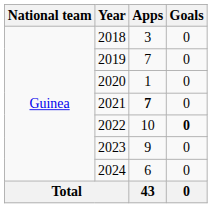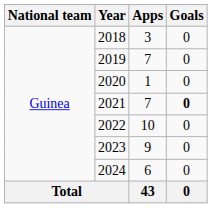(148, 103) bold -> (148, 103) normal
(187, 103) normal -> (187, 103) bold
(187, 125) bold -> (187, 125) normal
